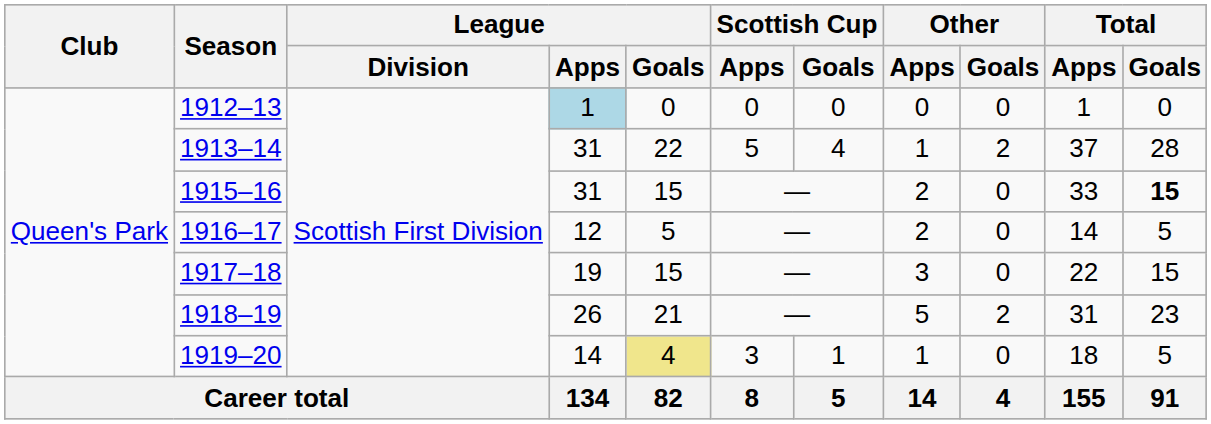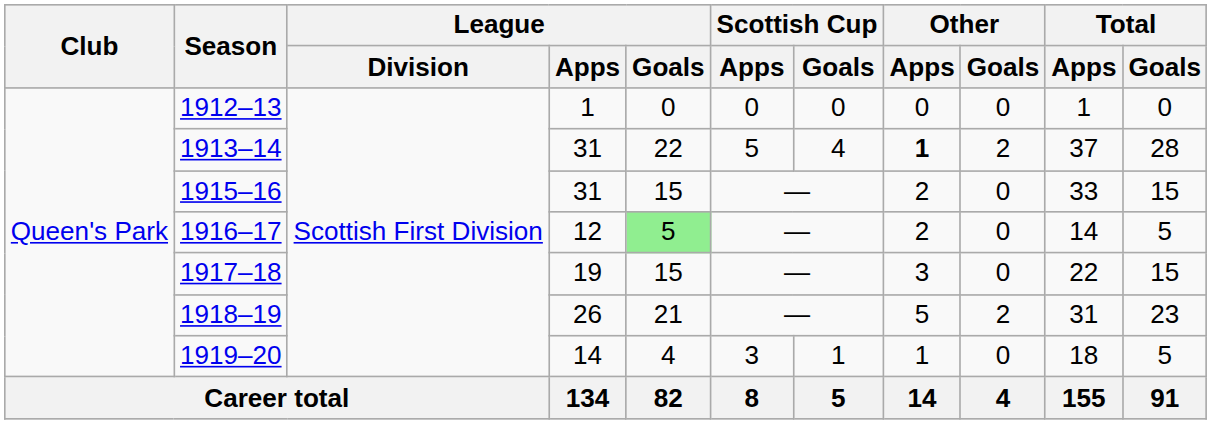(587, 107) lightblue background -> (587, 107) no background
(922, 149) normal -> (922, 149) bold
(1165, 190) bold -> (1165, 190) normal
(668, 231) no background -> (668, 231) lightgreen background
(668, 356) khaki background -> (668, 356) no background
